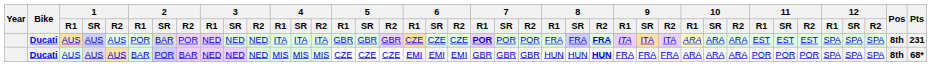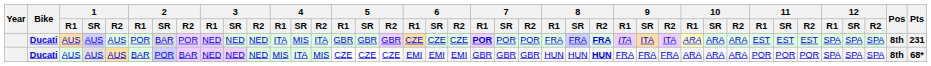(301, 41) ITA -> (301, 41) MIS
(301, 55) MIS -> (301, 55) ITA
